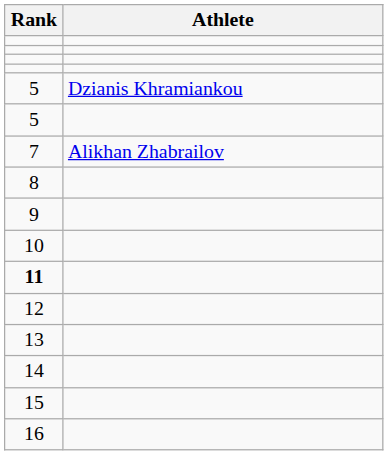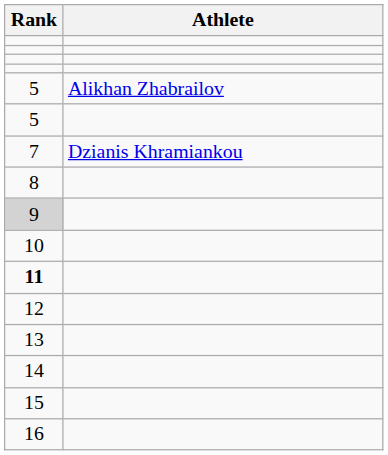(155, 88) Dzianis Khramiankou -> (146, 88) Alikhan Zhabrailov
(146, 151) Alikhan Zhabrailov -> (155, 151) Dzianis Khramiankou
(34, 214) no background -> (34, 214) lightgrey background
